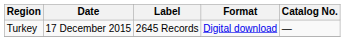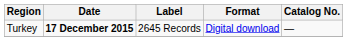(88, 28) normal -> (89, 28) bold
